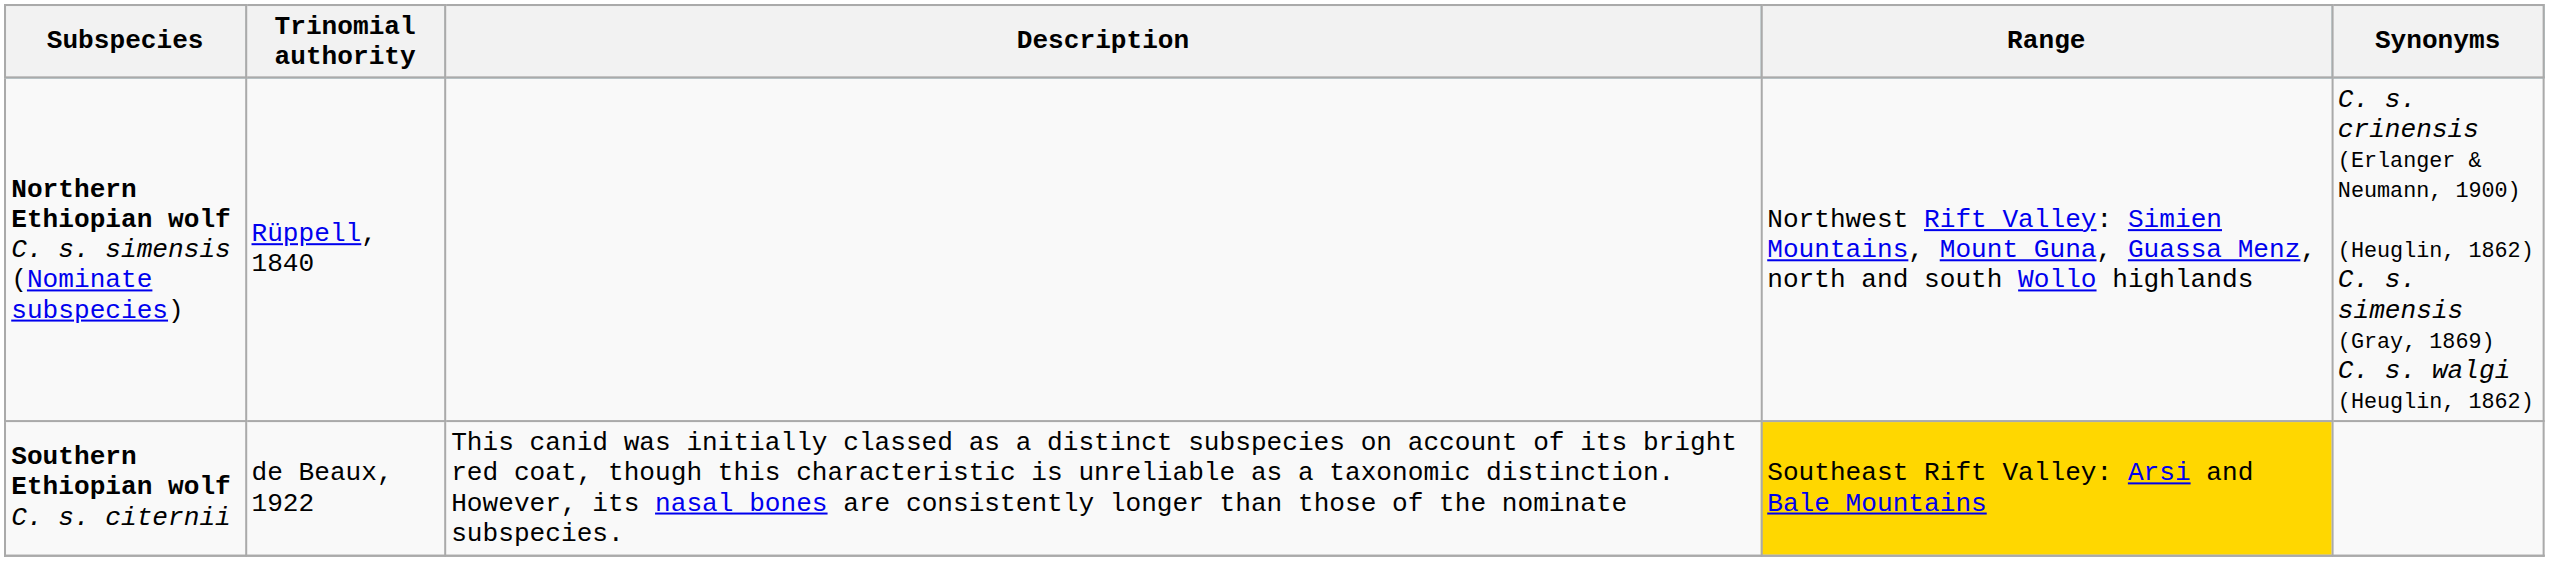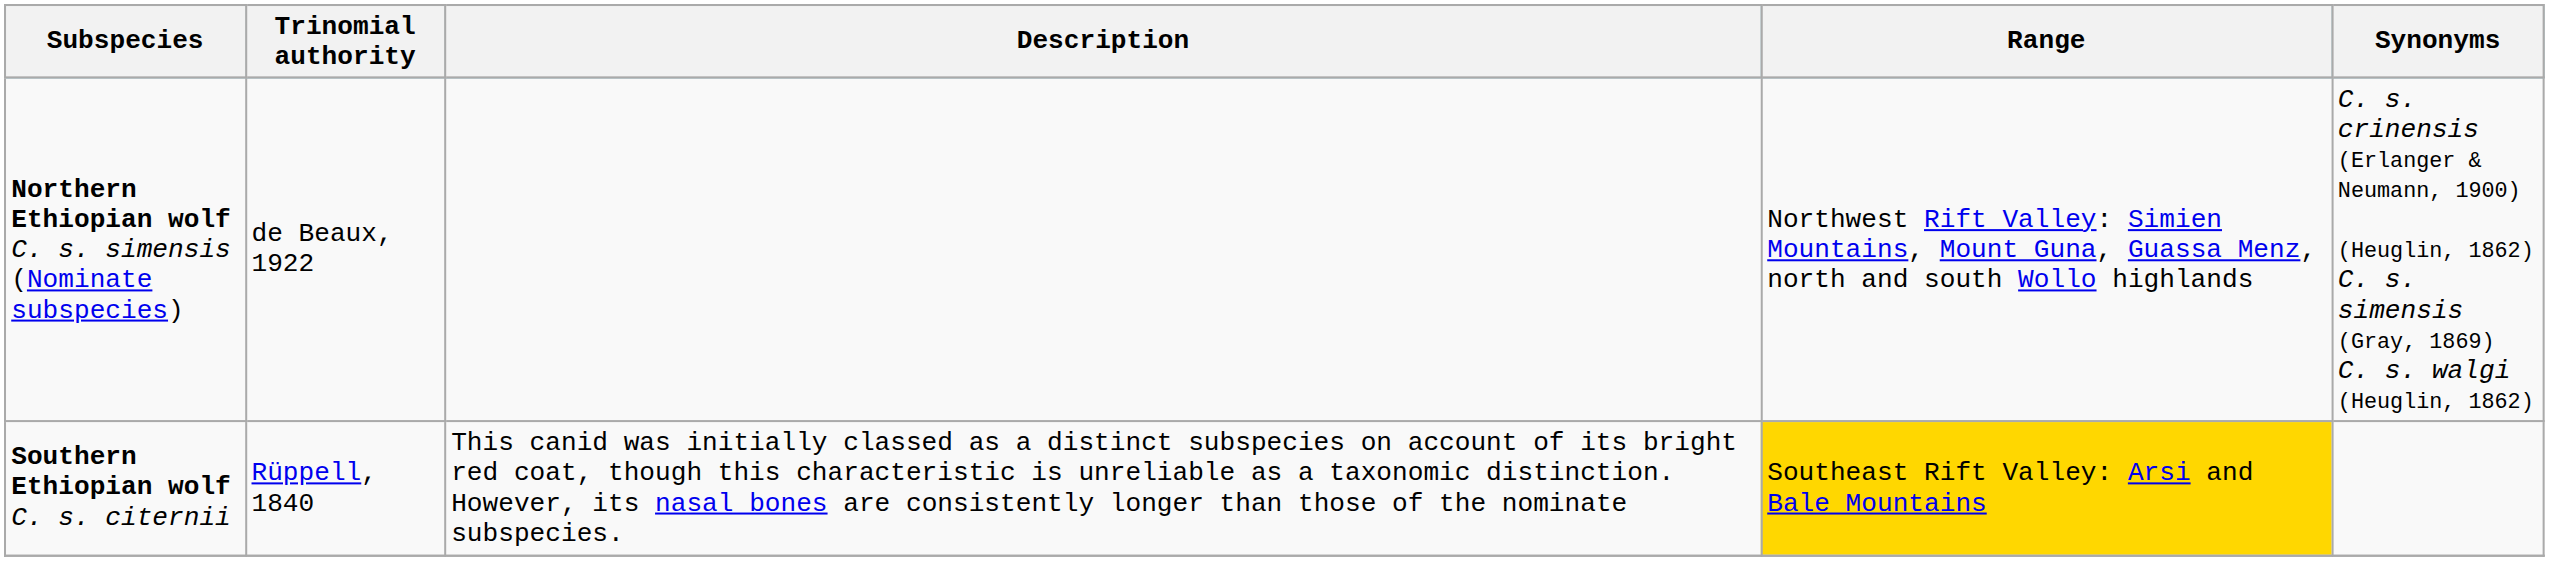(314, 250) Rüppell, 1840 -> (322, 250) de Beaux, 1922
(322, 488) de Beaux, 1922 -> (314, 488) Rüppell, 1840
